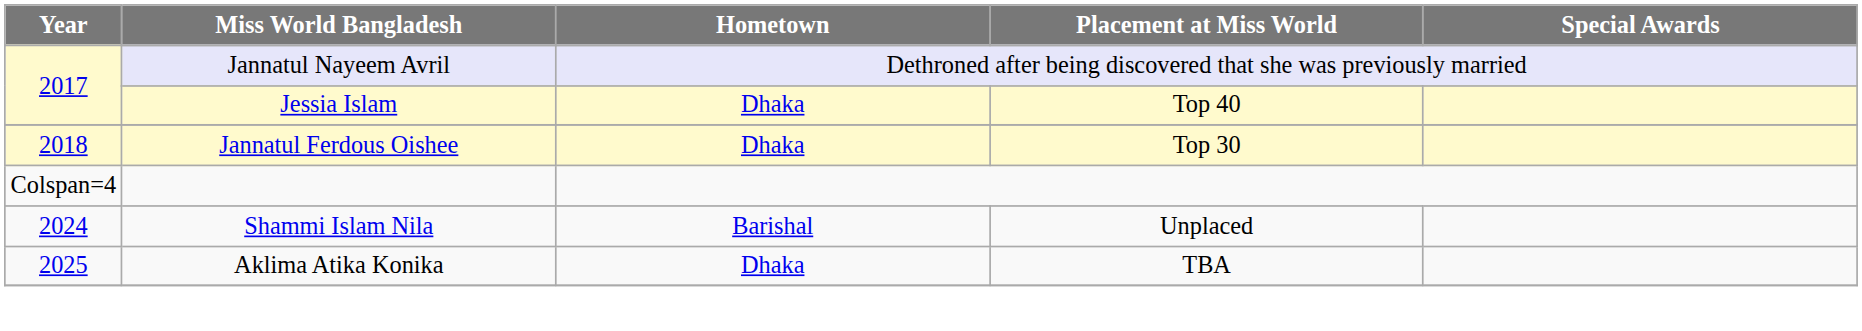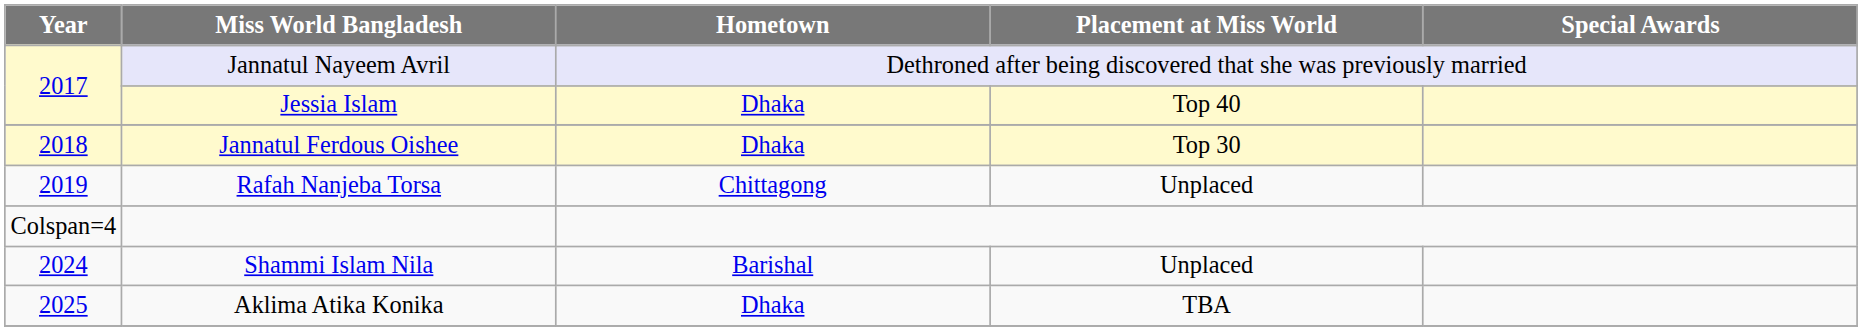+ row: (63, 185)
